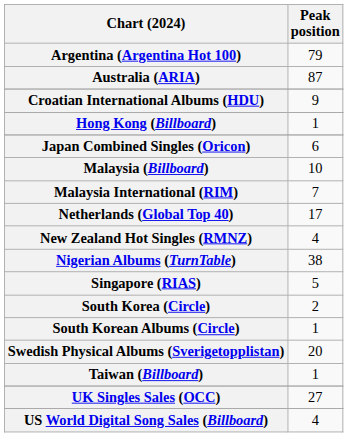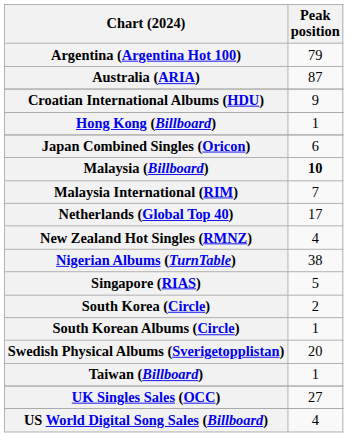(315, 169) normal -> (315, 169) bold
